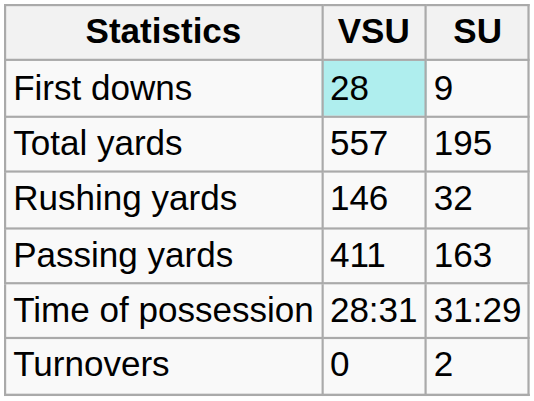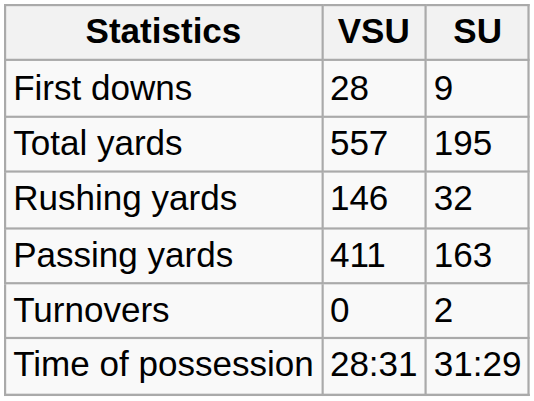(349, 87) paleturquoise background -> (349, 87) no background
rows swapped: (91, 365) <-> (163, 310)
